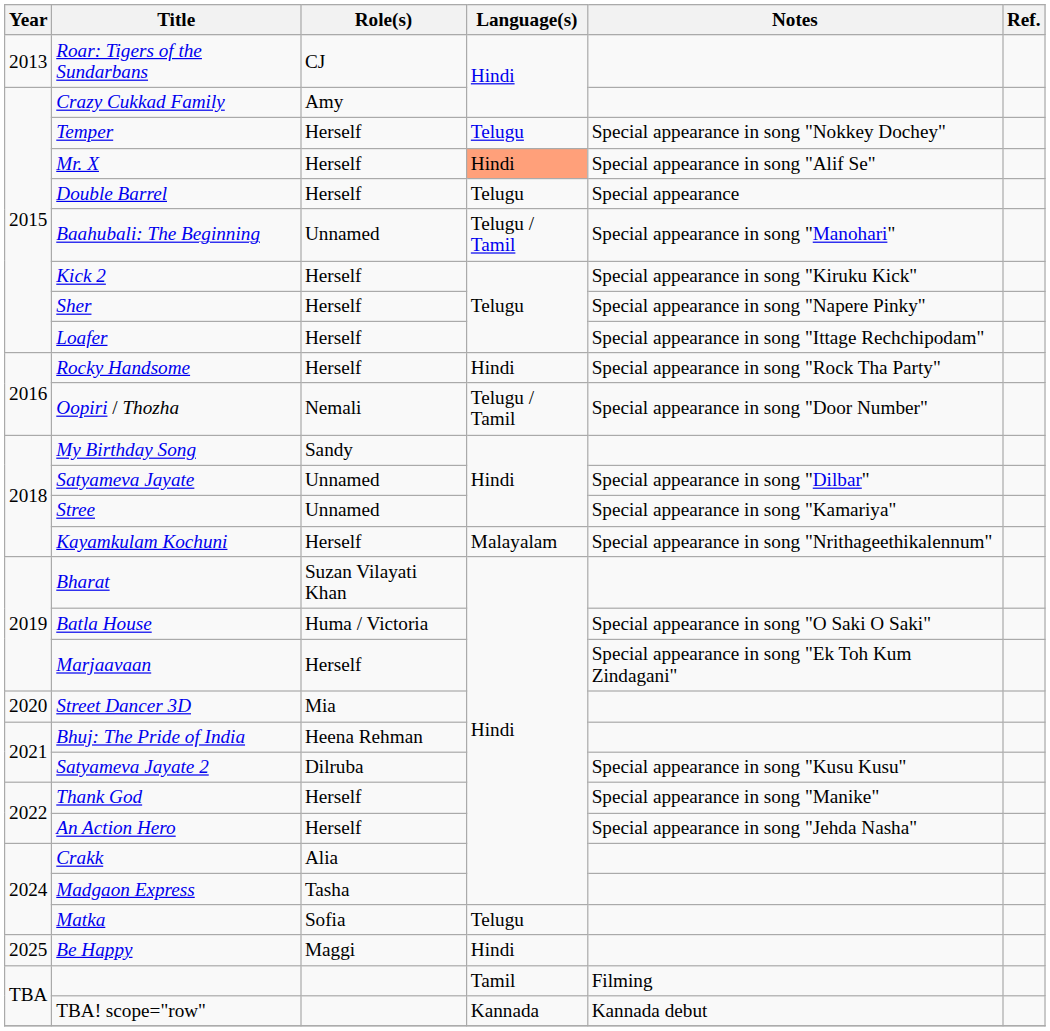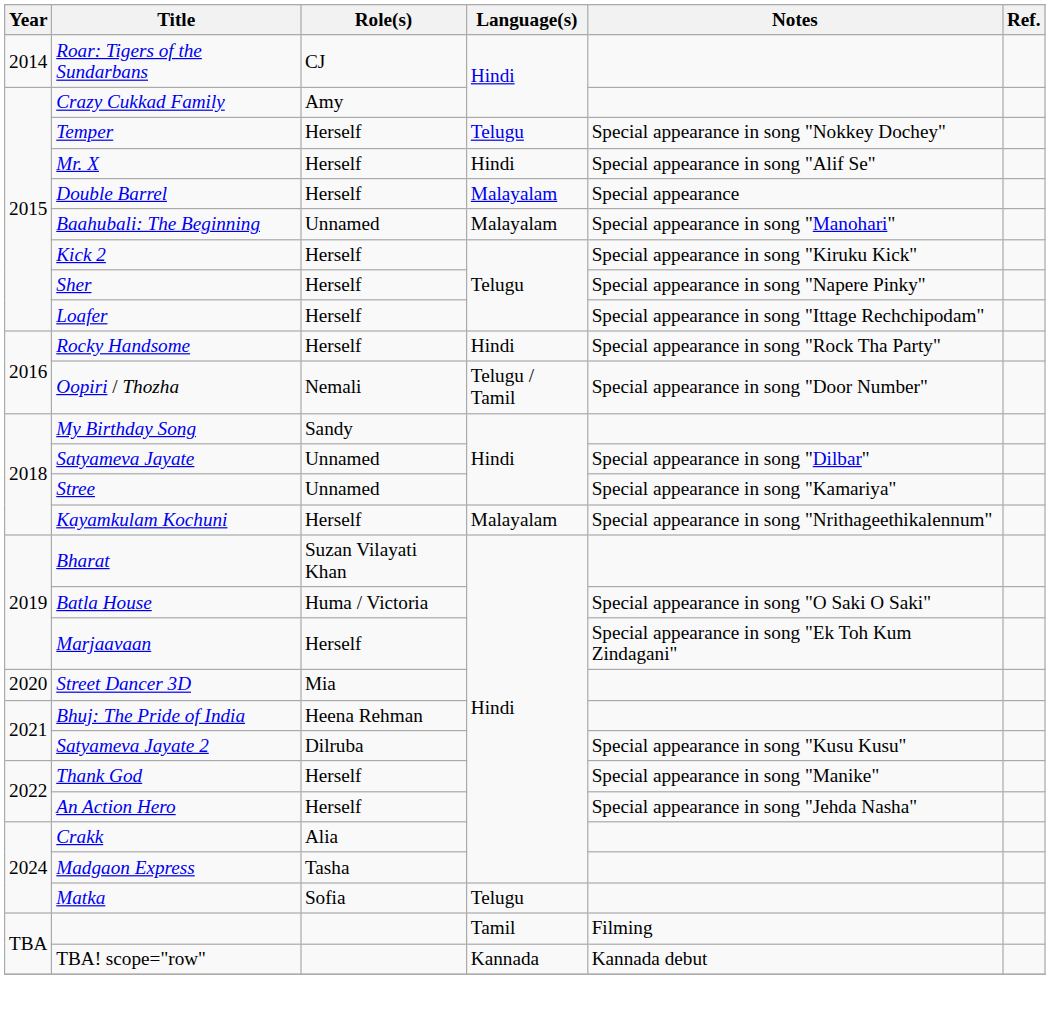(28, 60) 2013 -> (28, 60) 2014
(493, 163) lightsalmon background -> (493, 163) no background
(497, 193) Telugu -> (514, 193) Malayalam
(502, 234) Telugu / Tamil -> (514, 224) Malayalam
- row: (94, 949)
